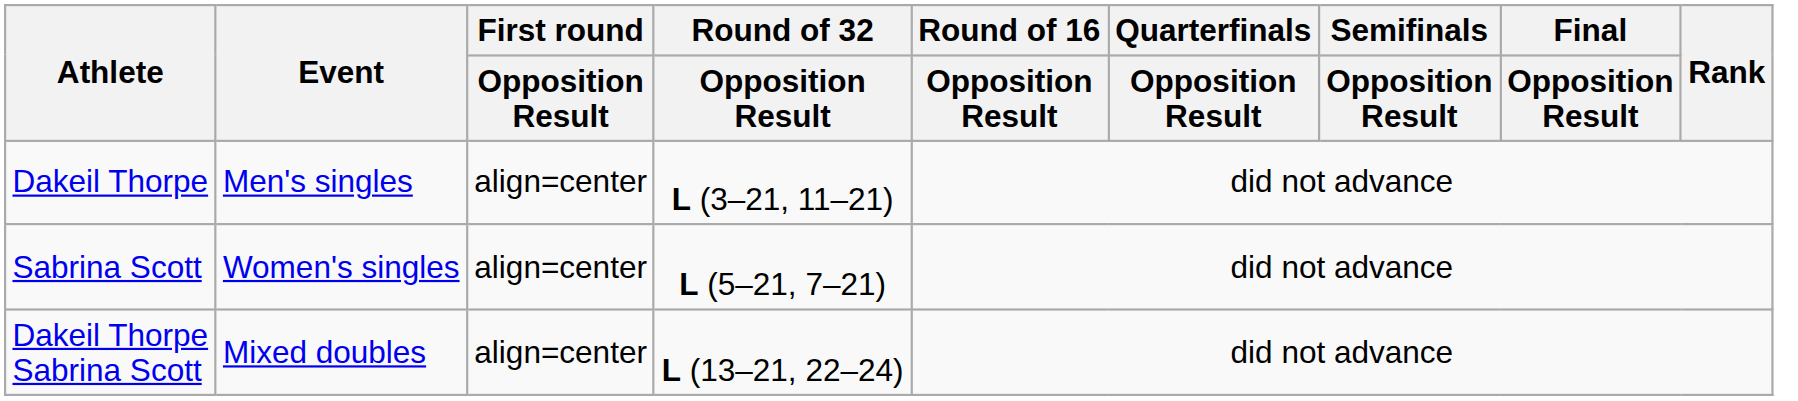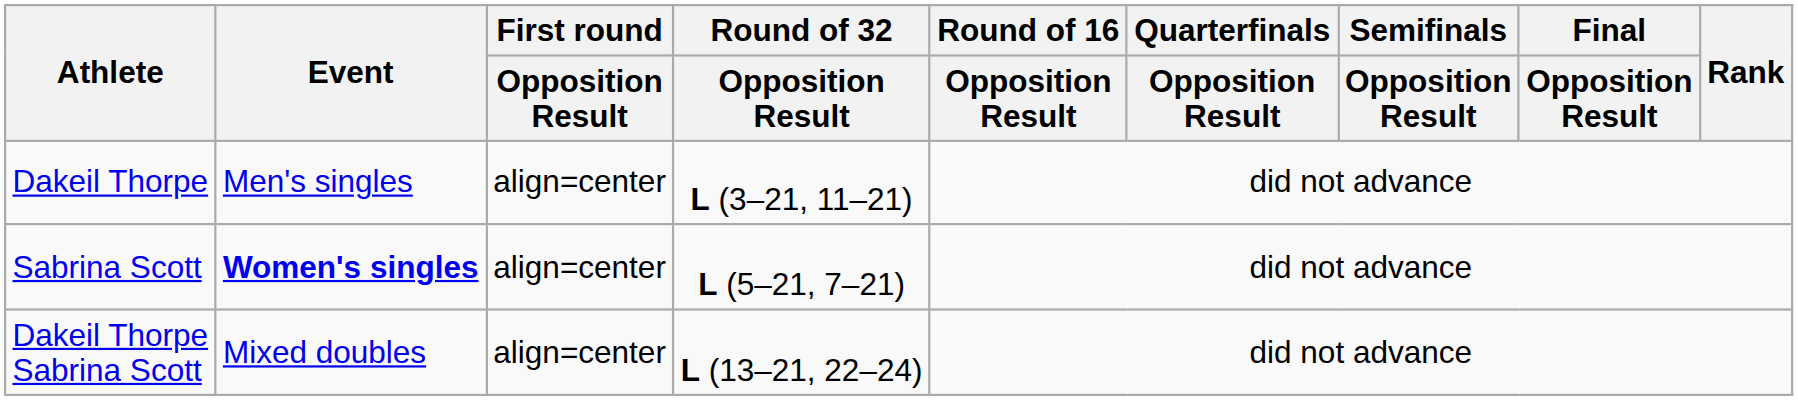(341, 267) normal -> (351, 267) bold
